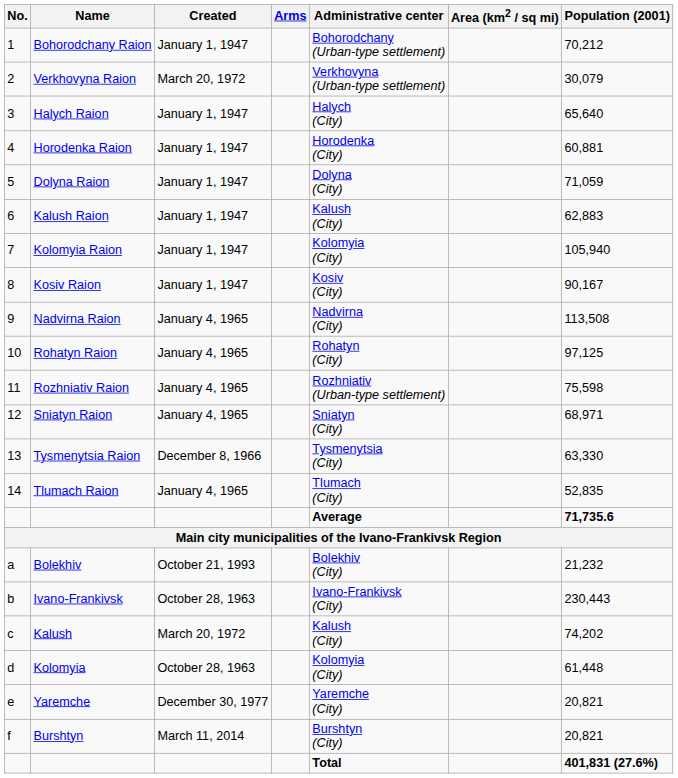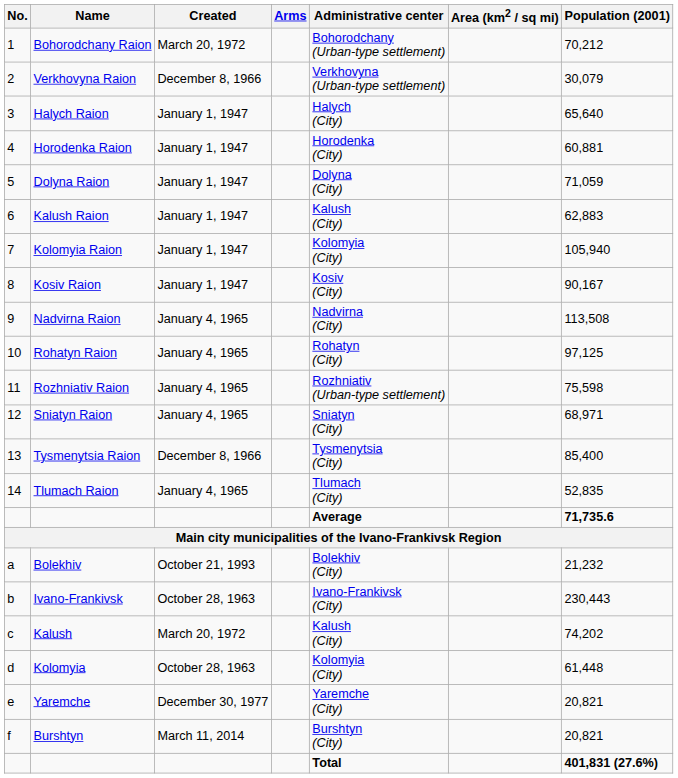(203, 45) January 1, 1947 -> (201, 45) March 20, 1972
(201, 79) March 20, 1972 -> (209, 79) December 8, 1966
(584, 456) 63,330 -> (584, 456) 85,400
